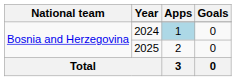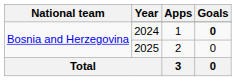(178, 31) lightblue background -> (178, 31) no background
(213, 31) normal -> (213, 31) bold
